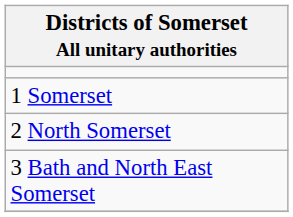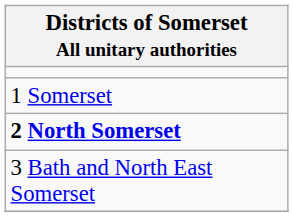(91, 131) normal -> (96, 131) bold
